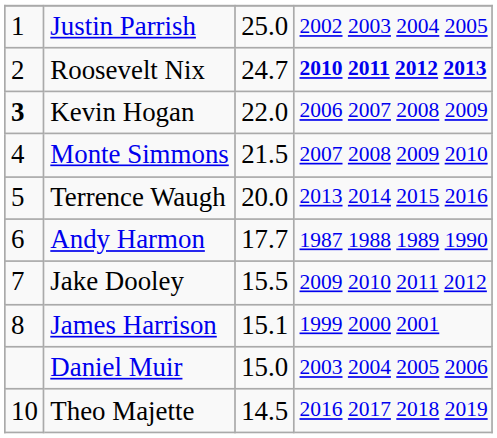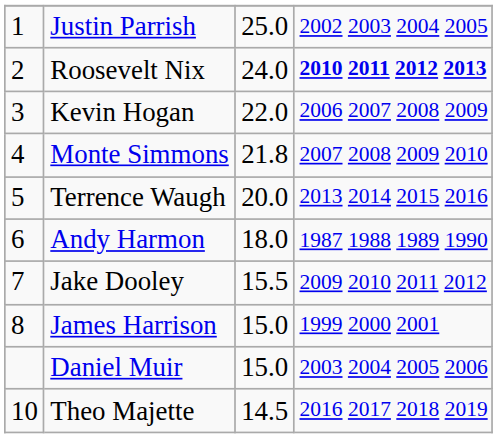(265, 69) 24.7 -> (265, 69) 24.0
(18, 111) bold -> (18, 111) normal
(265, 154) 21.5 -> (265, 154) 21.8
(265, 239) 17.7 -> (265, 239) 18.0
(265, 325) 15.1 -> (265, 325) 15.0
